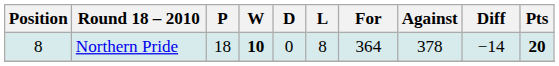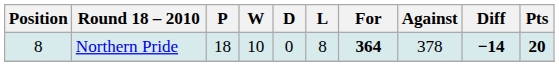(256, 46) bold -> (256, 46) normal
(368, 46) normal -> (368, 46) bold
(491, 46) normal -> (491, 46) bold
